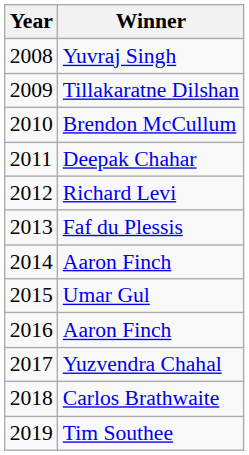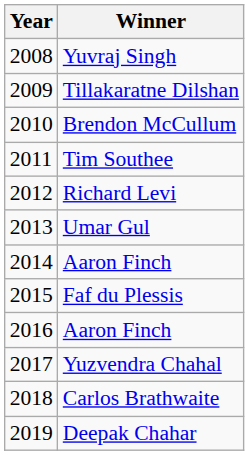(130, 158) Deepak Chahar -> (118, 158) Tim Southee
(123, 227) Faf du Plessis -> (106, 227) Umar Gul
(106, 295) Umar Gul -> (123, 295) Faf du Plessis
(118, 432) Tim Southee -> (130, 432) Deepak Chahar
